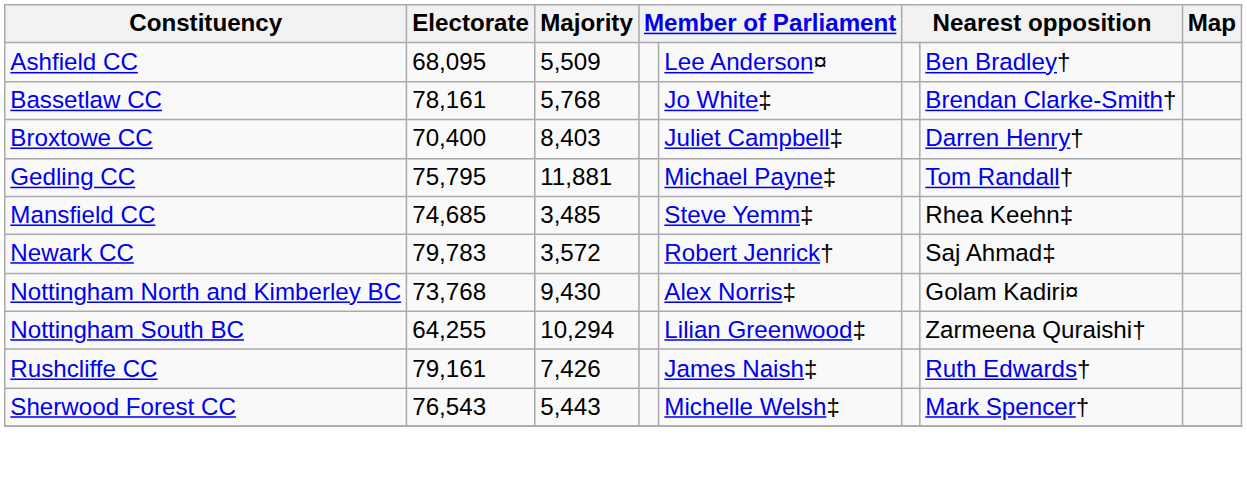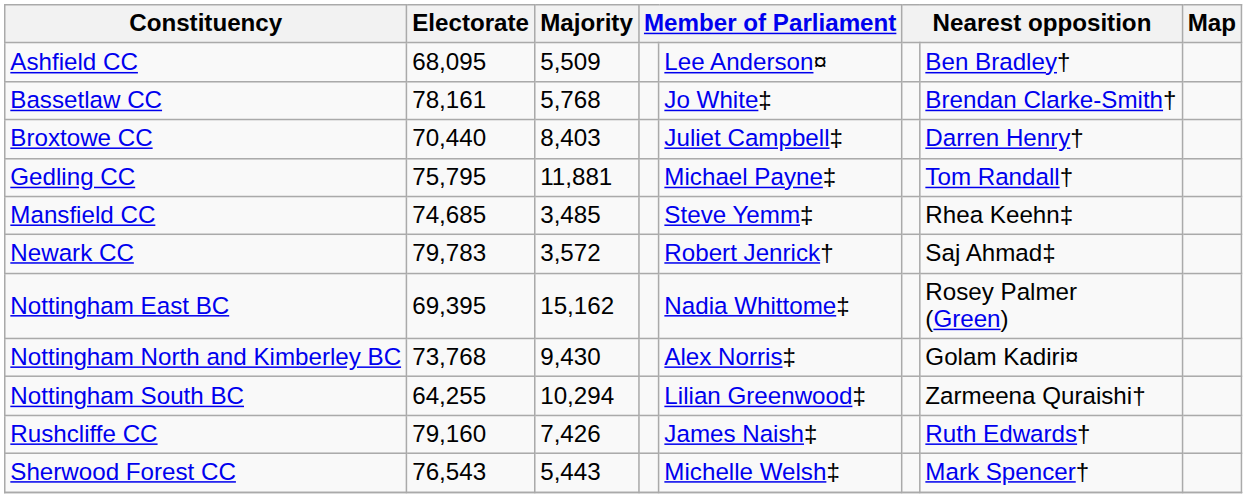(449, 138) 70,400 -> (449, 138) 70,440
+ row: (120, 305)
(449, 368) 79,161 -> (449, 434) 79,160
